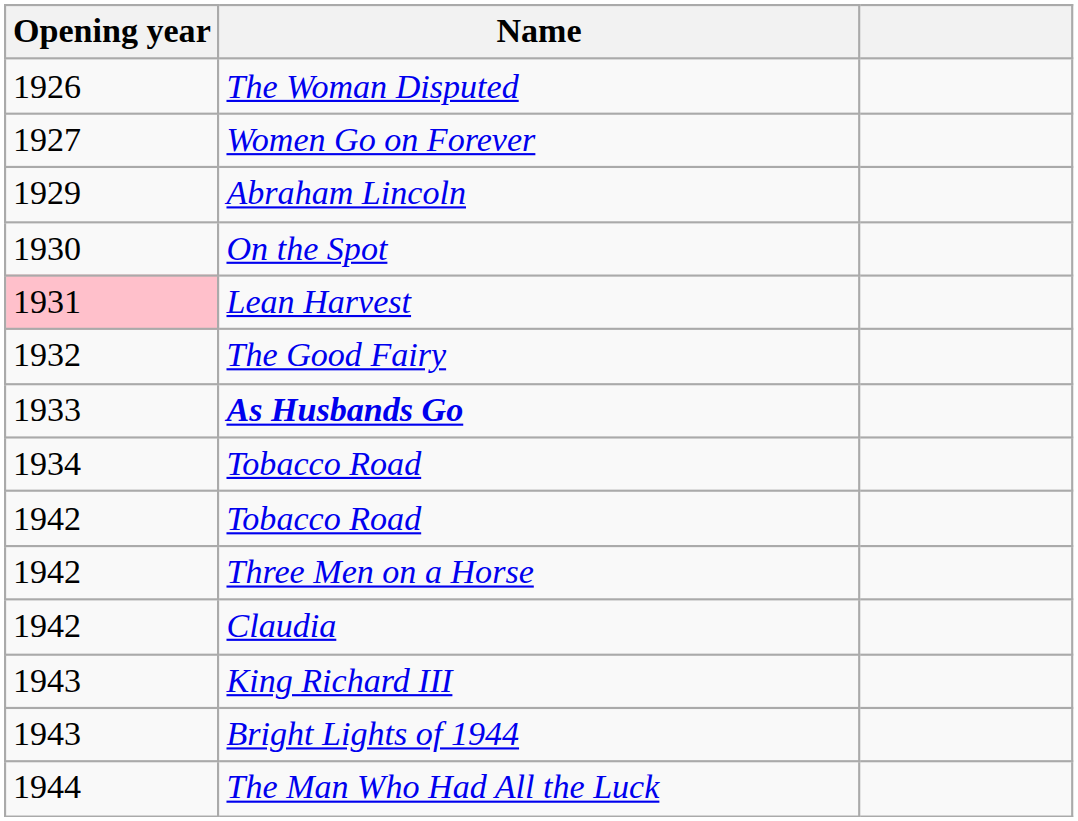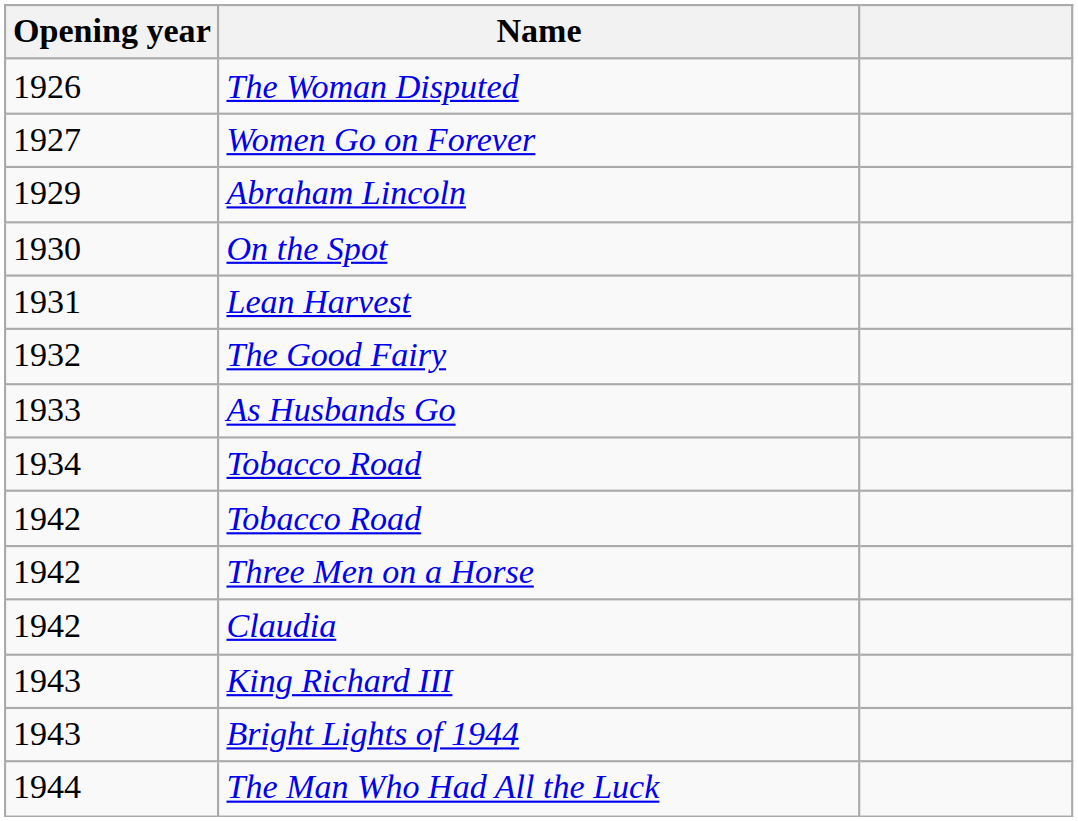(47, 301) pink background -> (47, 301) no background
(345, 409) bold -> (341, 409) normal
